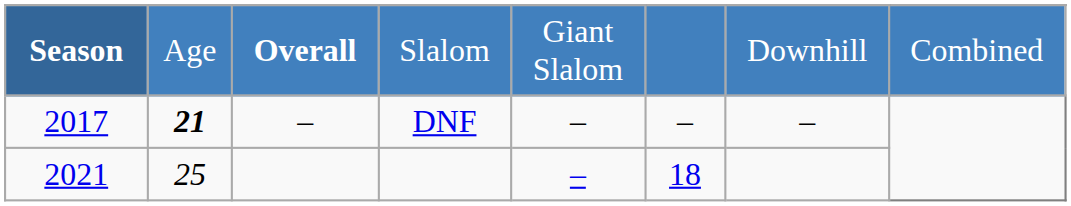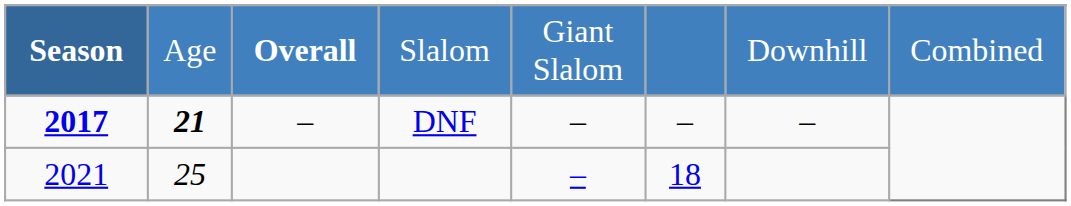(76, 121) normal -> (76, 121) bold
